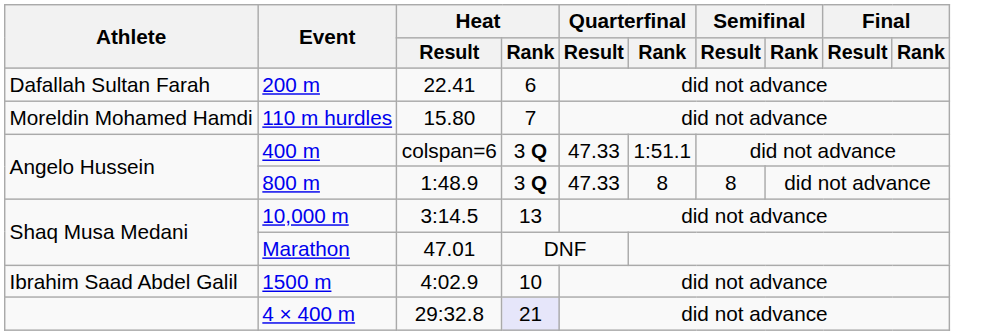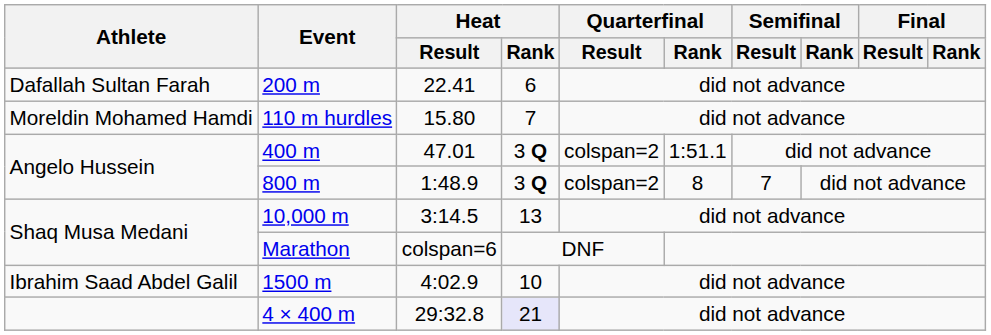(449, 151) colspan=6 -> (449, 151) 47.01
(594, 151) 47.33 -> (612, 151) colspan=2
(594, 183) 47.33 -> (612, 183) colspan=2
(731, 183) 8 -> (766, 183) 7
(449, 249) 47.01 -> (449, 249) colspan=6
